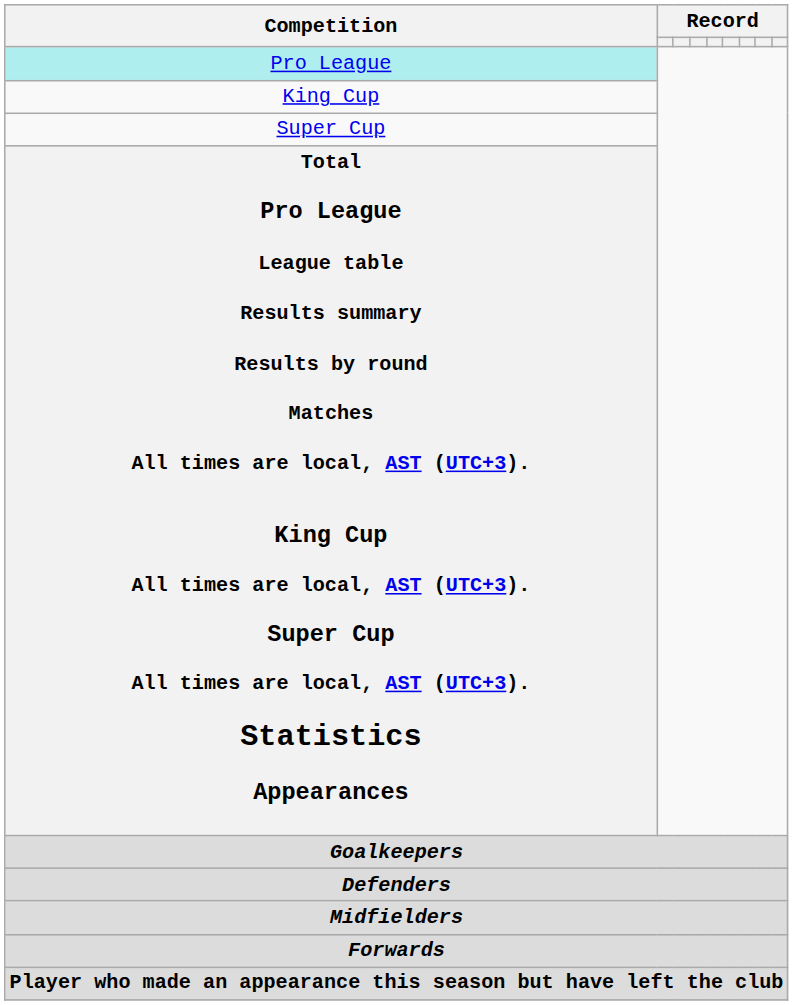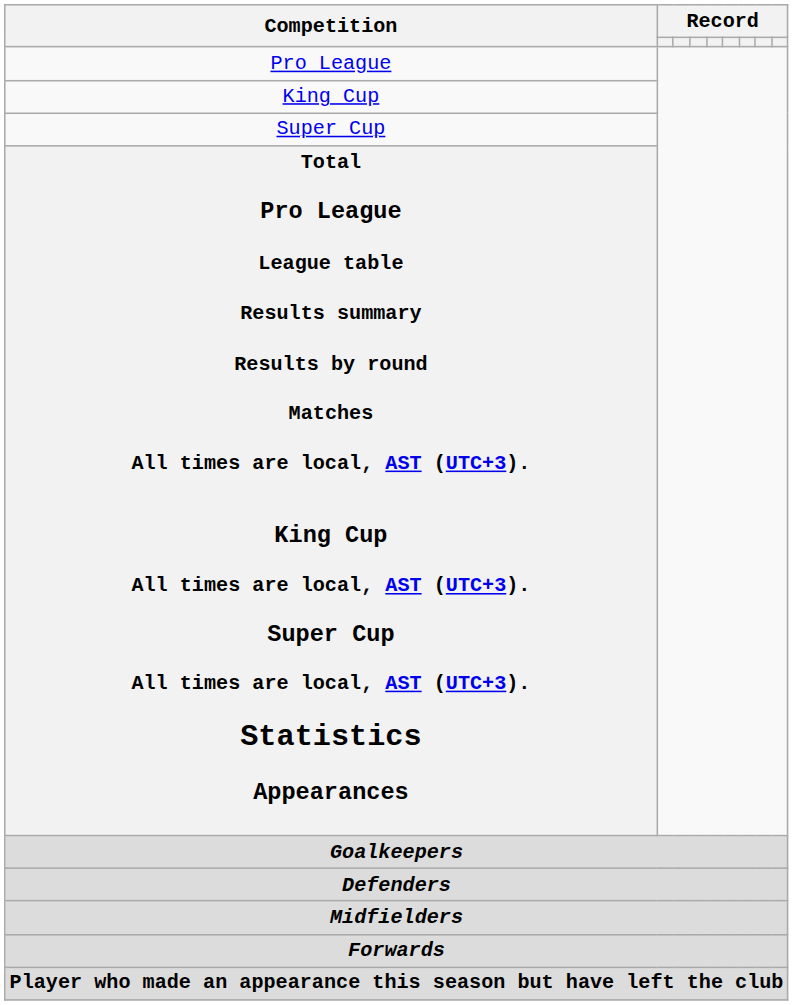(331, 64) paleturquoise background -> (331, 64) no background
